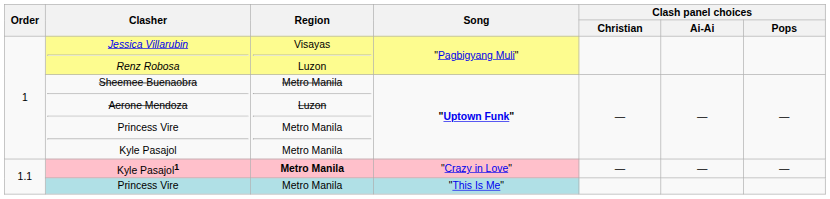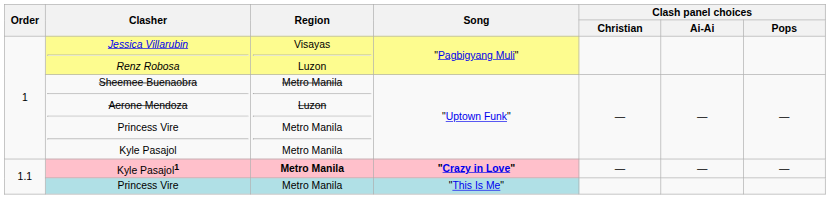(476, 117) bold -> (476, 117) normal
(476, 168) normal -> (476, 168) bold
